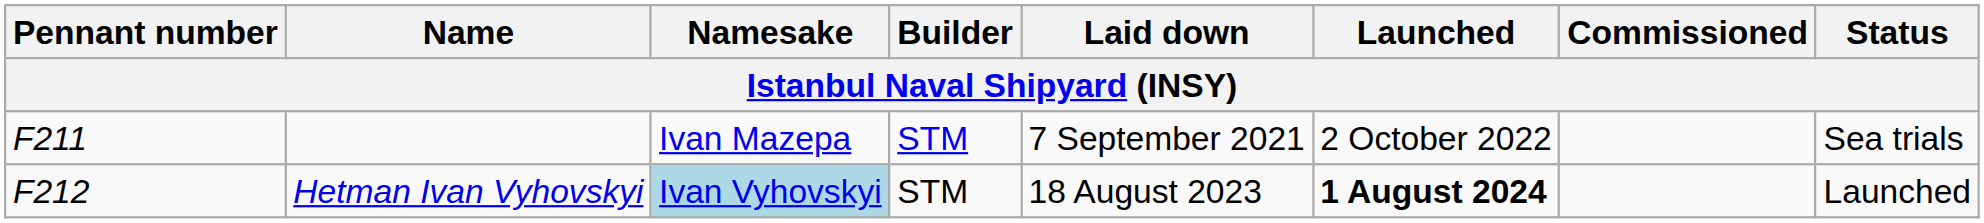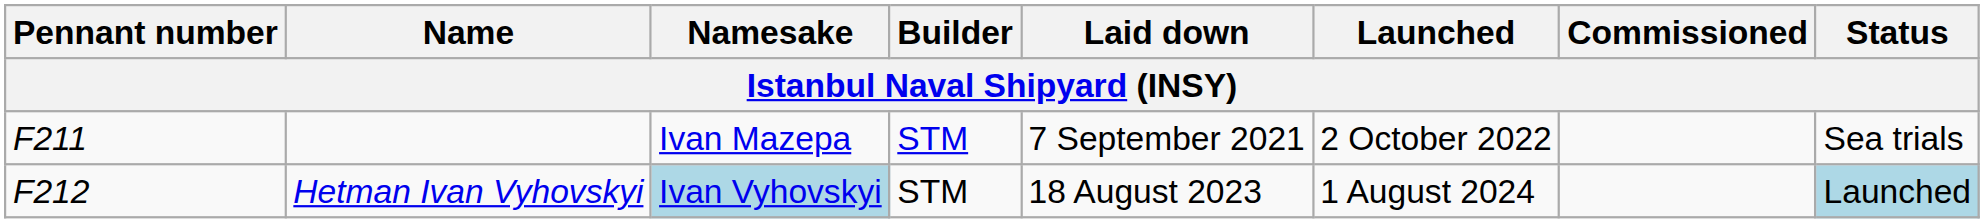(1434, 191) bold -> (1428, 191) normal
(1897, 191) no background -> (1897, 191) lightblue background
